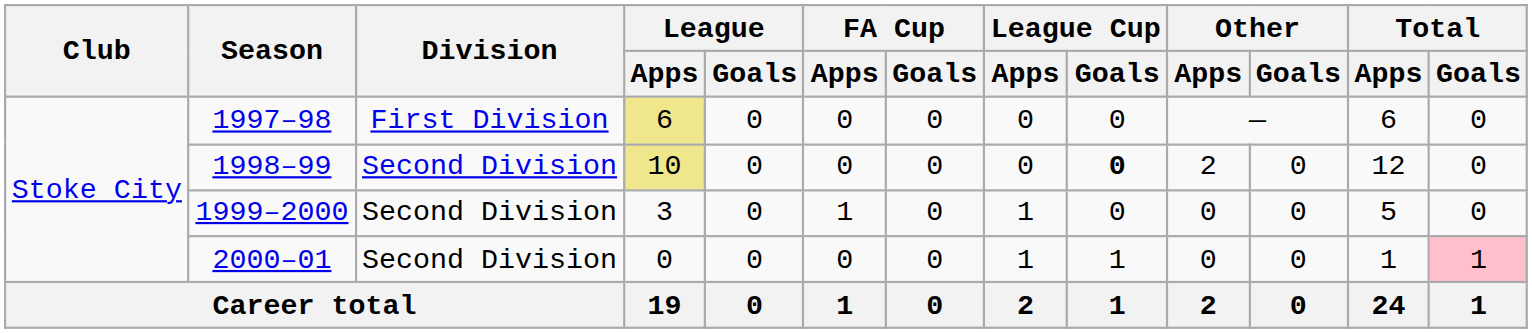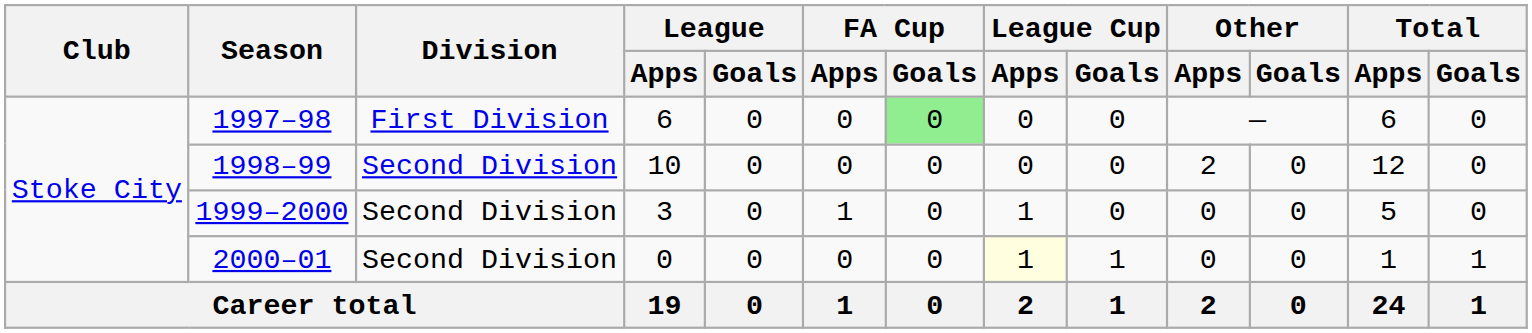(665, 121) khaki background -> (665, 121) no background
(935, 121) no background -> (935, 121) lightgreen background
(665, 167) khaki background -> (665, 167) no background
(1117, 167) bold -> (1117, 167) normal
(1026, 259) no background -> (1026, 259) lightyellow background
(1478, 259) pink background -> (1478, 259) no background
